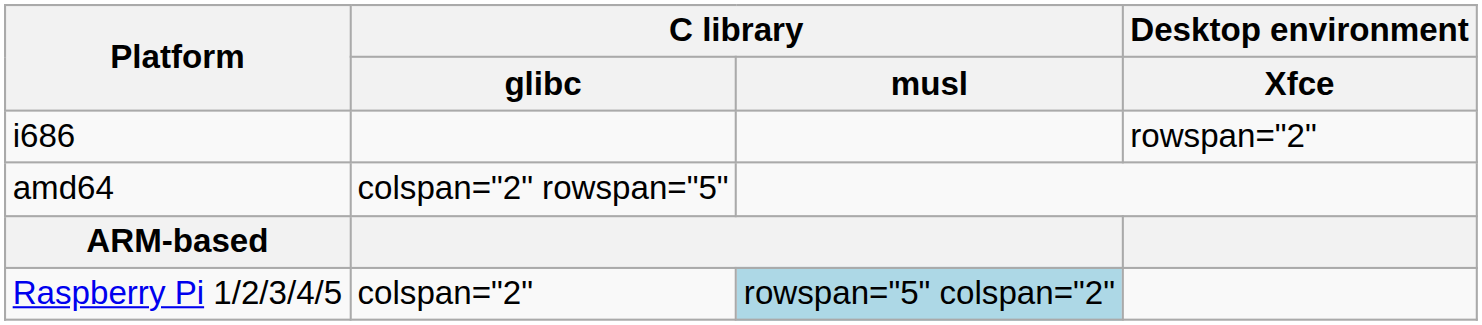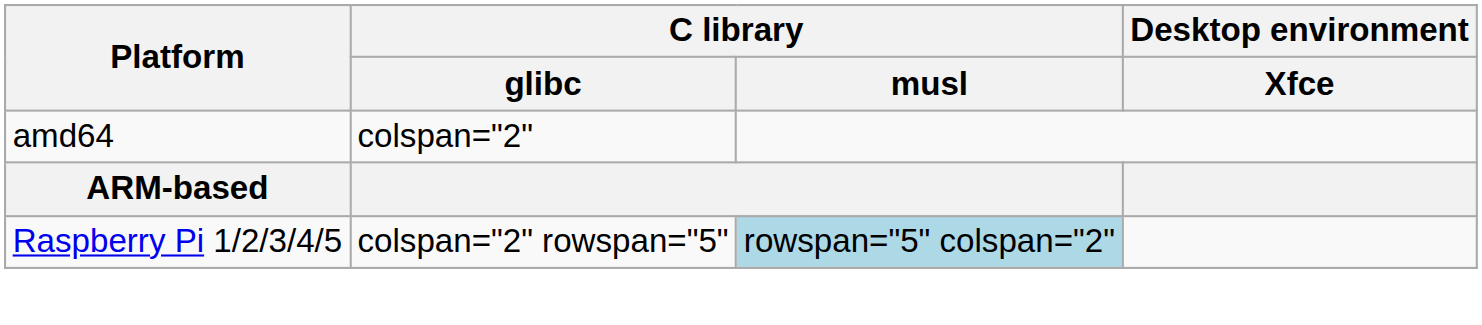- row: (44, 135)
(543, 188) colspan="2" rowspan="5" -> (445, 135) colspan="2"
(445, 293) colspan="2" -> (543, 240) colspan="2" rowspan="5"
